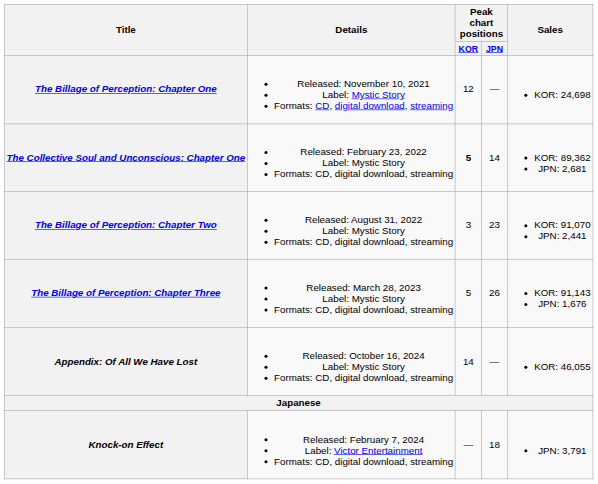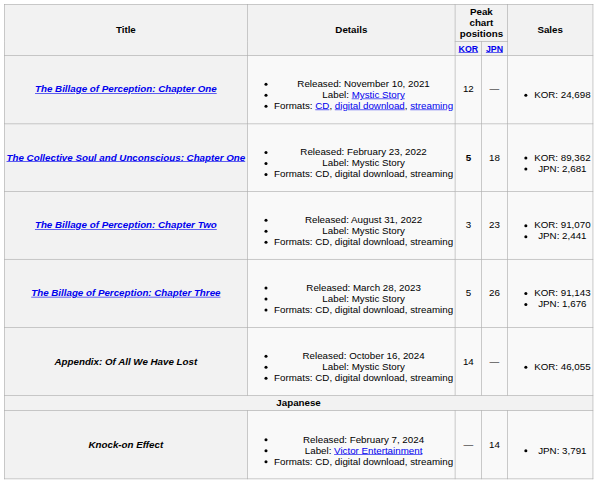(494, 157) 14 -> (494, 157) 18
(494, 444) 18 -> (494, 444) 14
